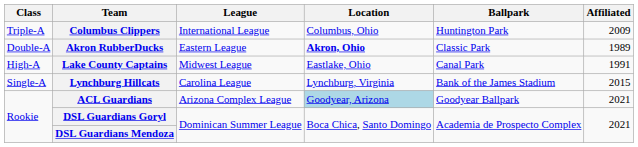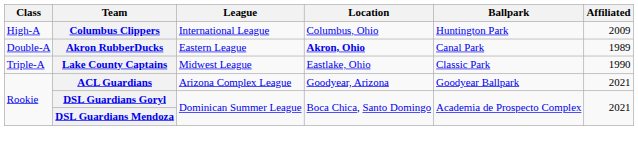(26, 30) Triple-A -> (23, 30) High-A
(463, 47) Classic Park -> (460, 47) Canal Park
(23, 64) High-A -> (26, 64) Triple-A
(460, 64) Canal Park -> (463, 64) Classic Park
(620, 64) 1991 -> (620, 64) 1990
- row: (115, 82)
(348, 99) lightblue background -> (348, 82) no background
